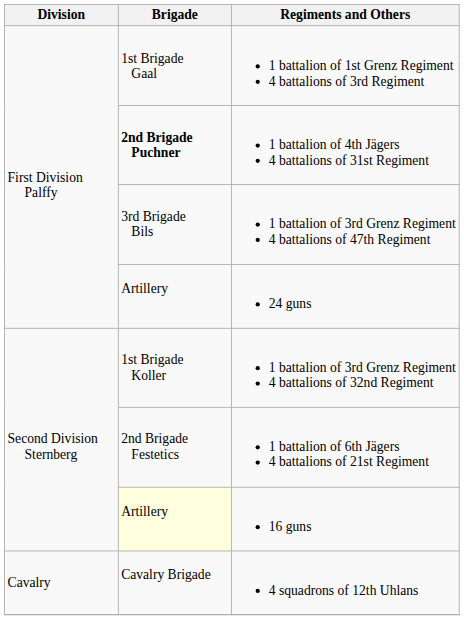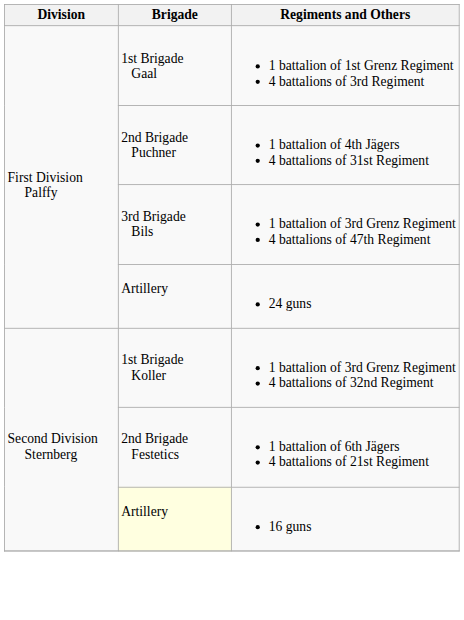(157, 145) bold -> (155, 145) normal
- row: (345, 591)
